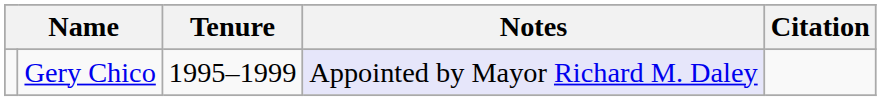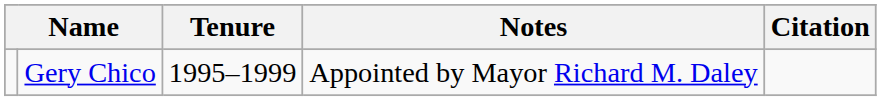(534, 71) lavender background -> (534, 71) no background
